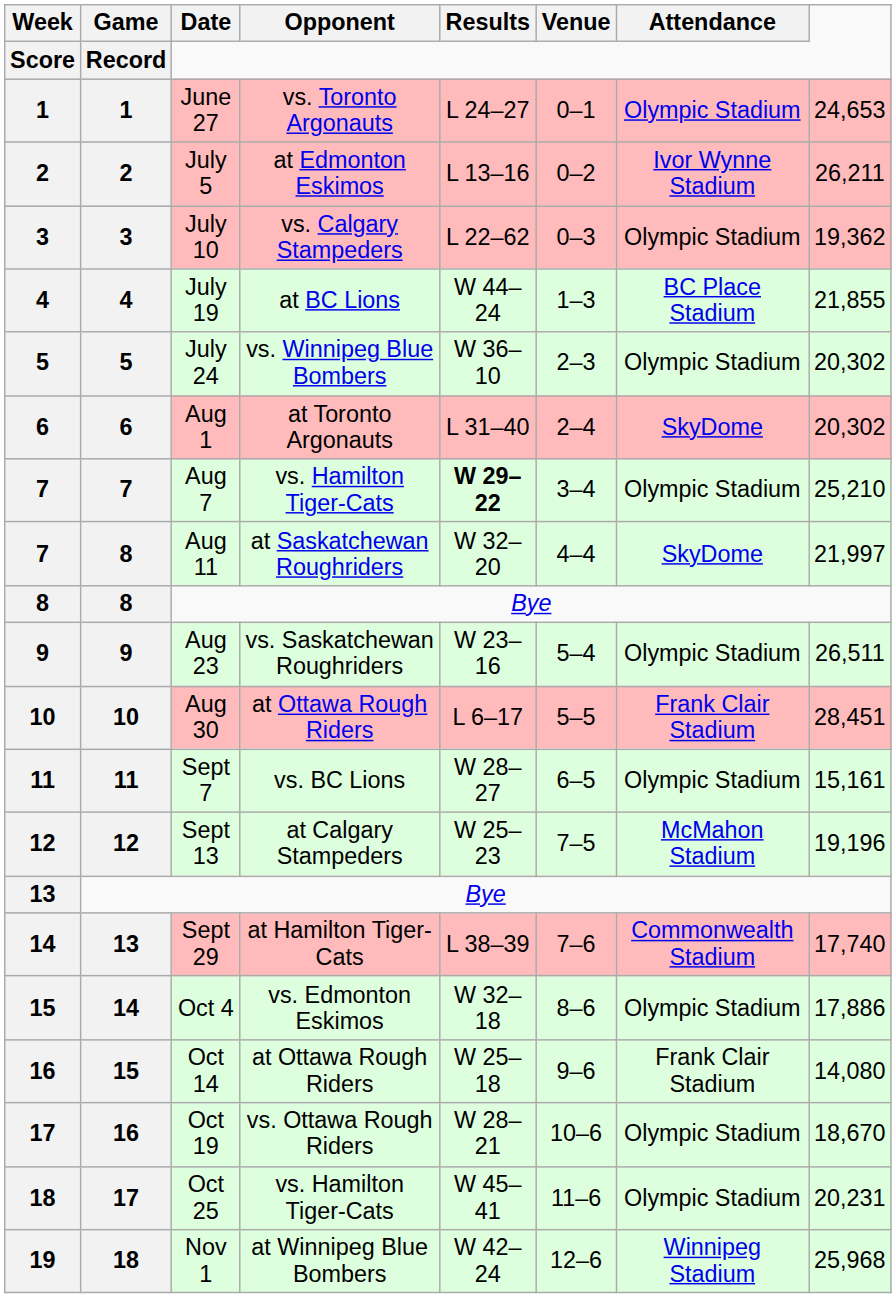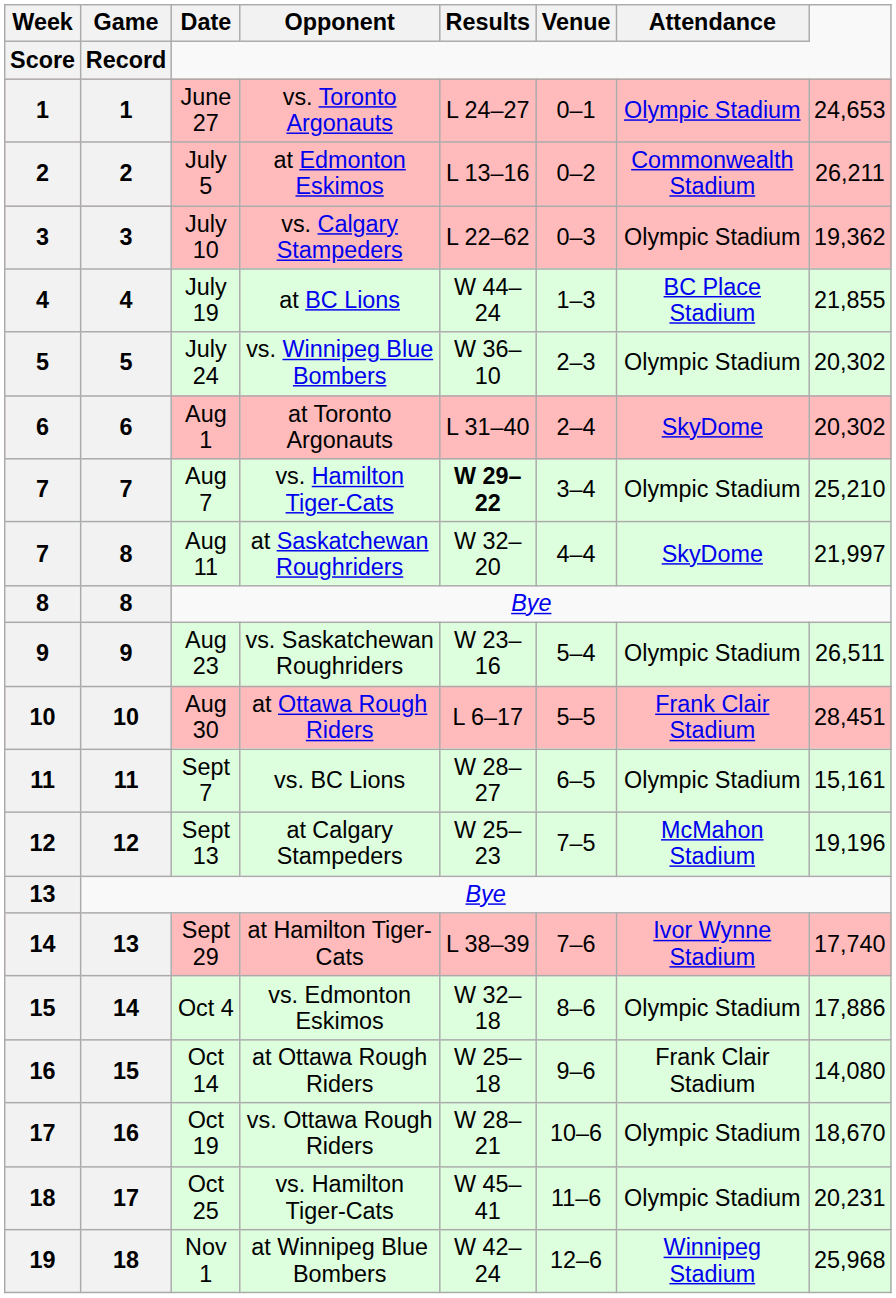(712, 173) Ivor Wynne Stadium -> (712, 173) Commonwealth Stadium
(712, 944) Commonwealth Stadium -> (712, 944) Ivor Wynne Stadium
